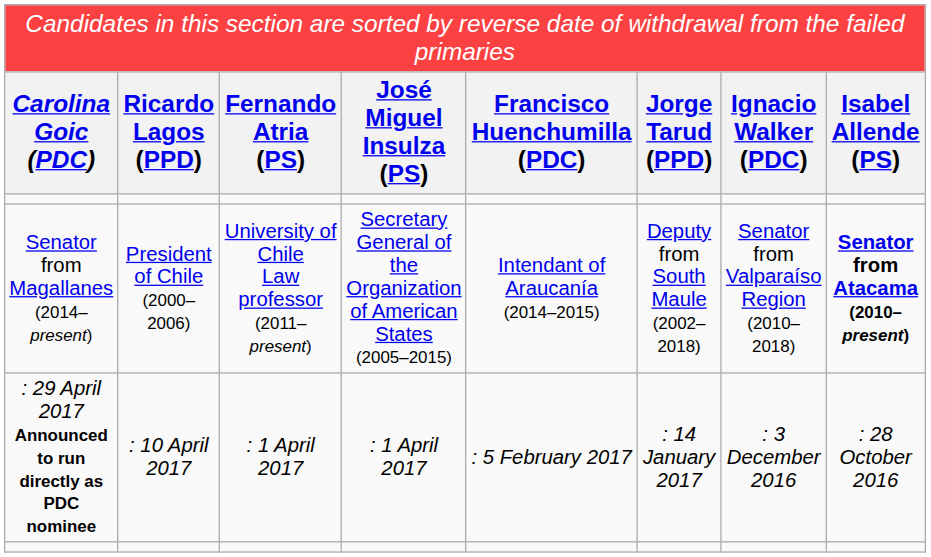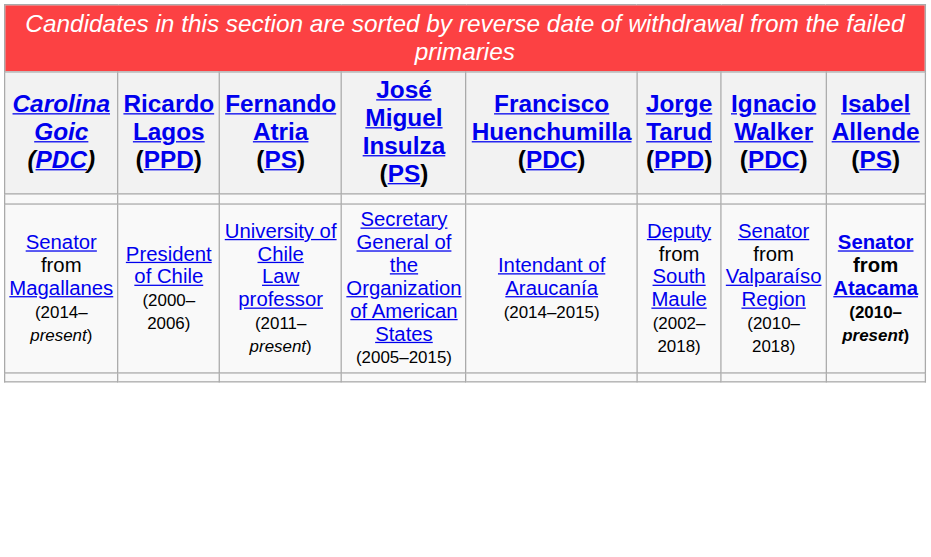- row: (61, 457)
